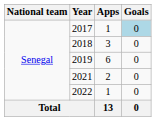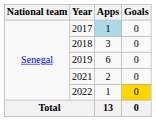(108, 28) no background -> (108, 28) lightblue background
(136, 28) lightblue background -> (136, 28) no background
(136, 92) no background -> (136, 92) gold background
